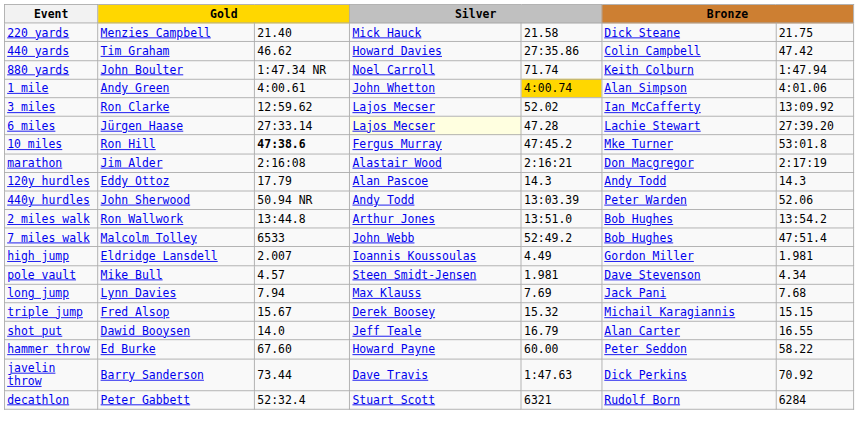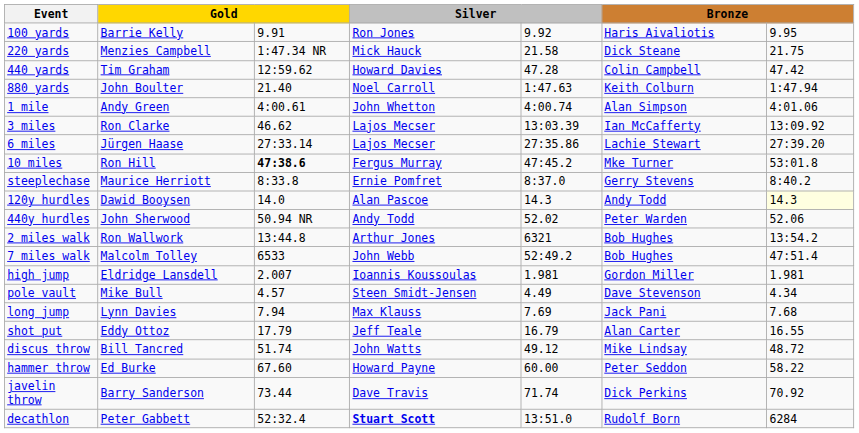+ row: (38, 32)
(275, 32) 21.40 -> (292, 51) 1:47.34 NR
(275, 51) 46.62 -> (285, 70) 12:59.62
(552, 51) 27:35.86 -> (541, 70) 47.28
(292, 70) 1:47.34 NR -> (275, 88) 21.40
(541, 70) 71.74 -> (548, 88) 1:47.63
(548, 88) gold background -> (548, 107) no background
(285, 107) 12:59.62 -> (275, 126) 46.62
(541, 107) 52.02 -> (552, 126) 13:03.39
(394, 126) lightyellow background -> (394, 144) no background
(541, 126) 47.28 -> (552, 144) 27:35.86
- row: (35, 163)
+ row: (48, 182)
(135, 182) Eddy Ottoz -> (145, 200) Dawid Booysen
(275, 182) 17.79 -> (271, 200) 14.0
(792, 182) no background -> (783, 200) lightyellow background
(552, 200) 13:03.39 -> (541, 219) 52.02
(548, 219) 13:51.0 -> (538, 238) 6321
(538, 256) 4.49 -> (541, 275) 1.981
(541, 275) 1.981 -> (538, 293) 4.49
- row: (45, 312)
(145, 331) Dawid Booysen -> (135, 331) Eddy Ottoz
(271, 331) 14.0 -> (275, 331) 17.79
+ row: (48, 349)
(548, 375) 1:47.63 -> (541, 393) 71.74
(394, 400) normal -> (394, 419) bold
(538, 400) 6321 -> (548, 419) 13:51.0
